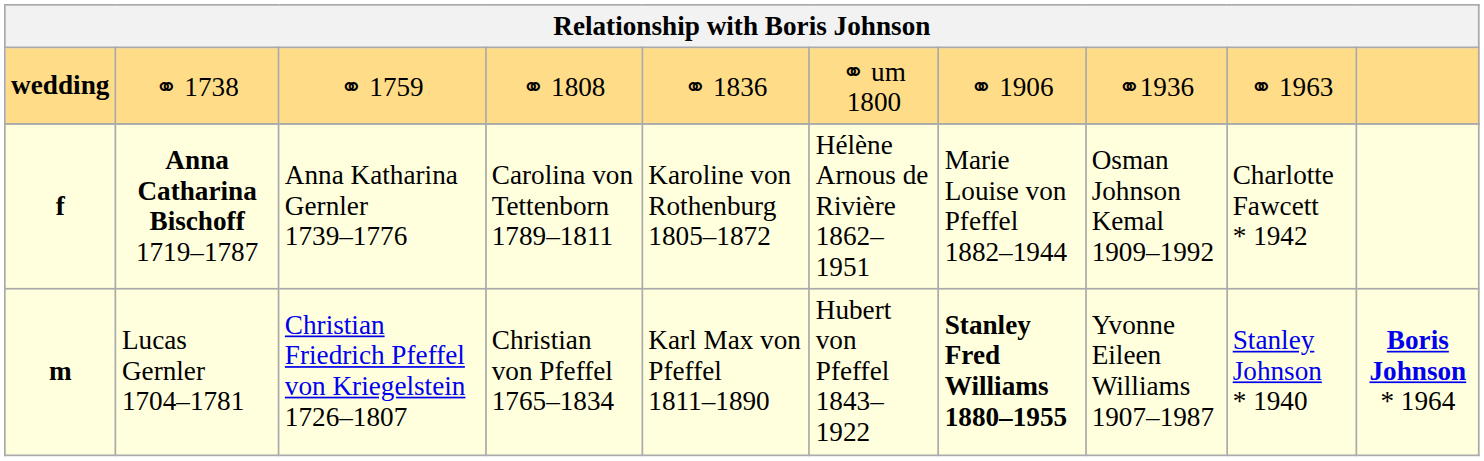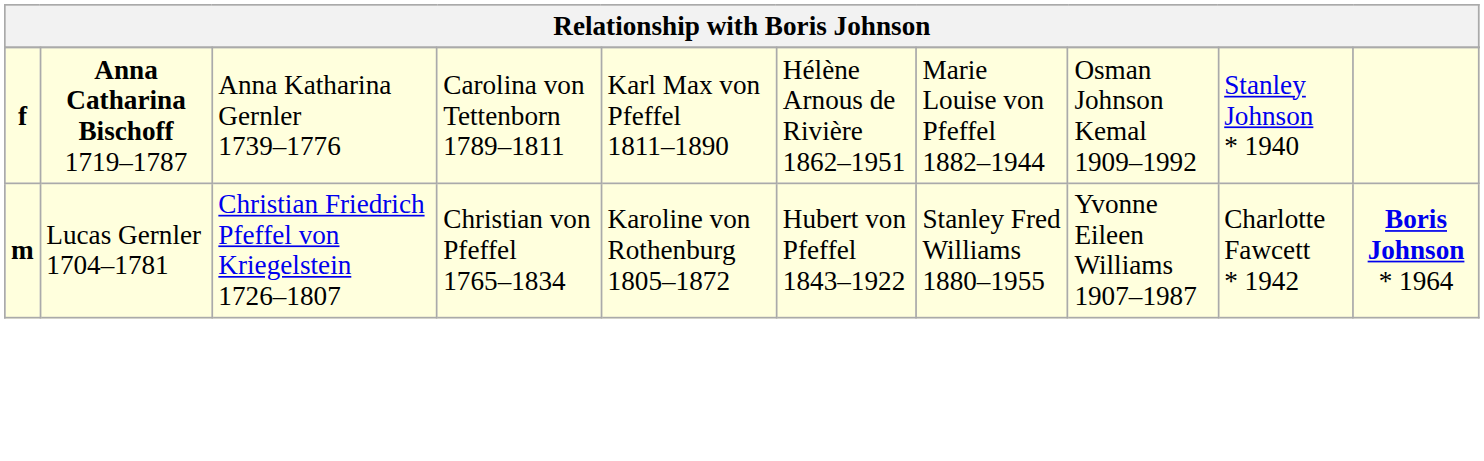- row: (197, 86)
(720, 205) Karoline von Rothenburg 1805–1872 -> (684, 115) Karl Max von Pfeffel 1811–1890
(1283, 205) Charlotte Fawcett * 1942 -> (1269, 115) Stanley Johnson * 1940
(725, 371) Karl Max von Pfeffel 1811–1890 -> (679, 250) Karoline von Rothenburg 1805–1872
(1006, 371) bold -> (992, 250) normal
(1277, 371) Stanley Johnson * 1940 -> (1275, 250) Charlotte Fawcett * 1942
